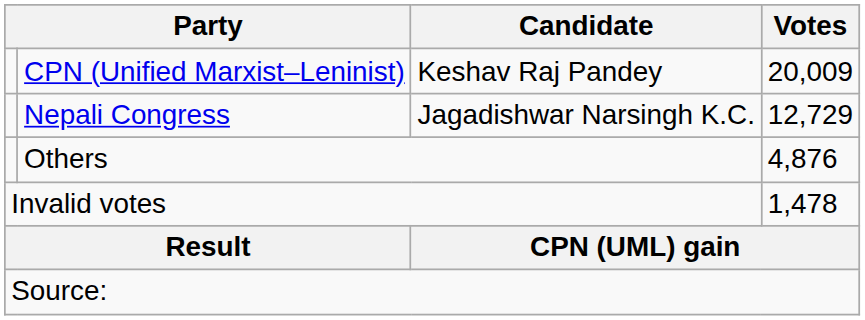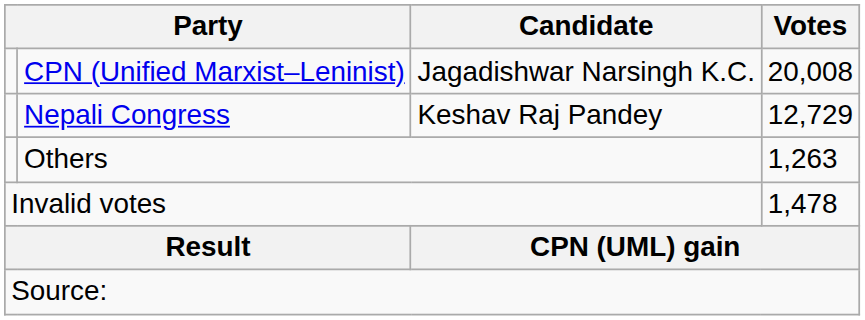(540, 70) Keshav Raj Pandey -> (586, 70) Jagadishwar Narsingh K.C.
(810, 70) 20,009 -> (810, 70) 20,008
(586, 114) Jagadishwar Narsingh K.C. -> (540, 114) Keshav Raj Pandey
(803, 159) 4,876 -> (803, 159) 1,263
